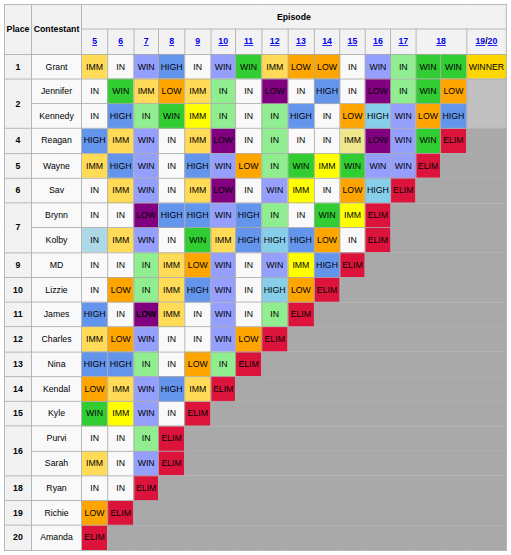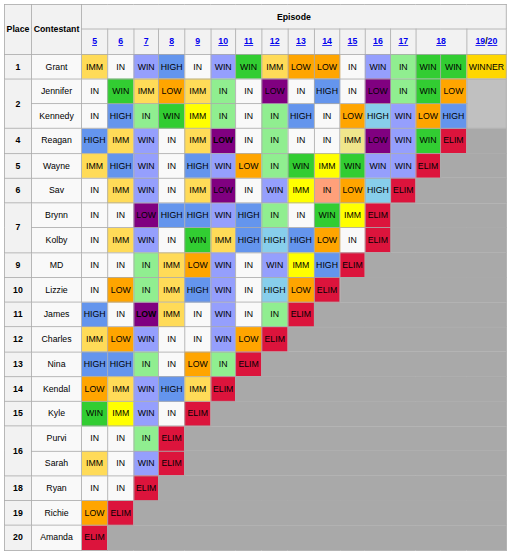(223, 140) normal -> (223, 140) bold
(327, 190) no background -> (327, 190) lightsalmon background
(95, 239) lightblue background -> (95, 239) no background
